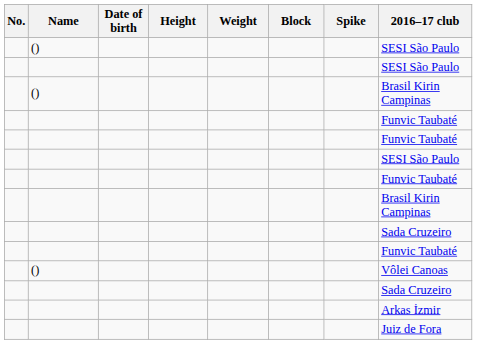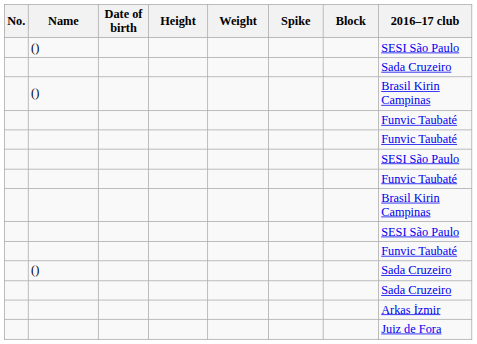columns swapped: (351, 21) <-> (296, 21)
(420, 67) SESI São Paulo -> (416, 67) Sada Cruzeiro
(416, 231) Sada Cruzeiro -> (420, 231) SESI São Paulo
(415, 270) Vôlei Canoas -> (416, 270) Sada Cruzeiro
